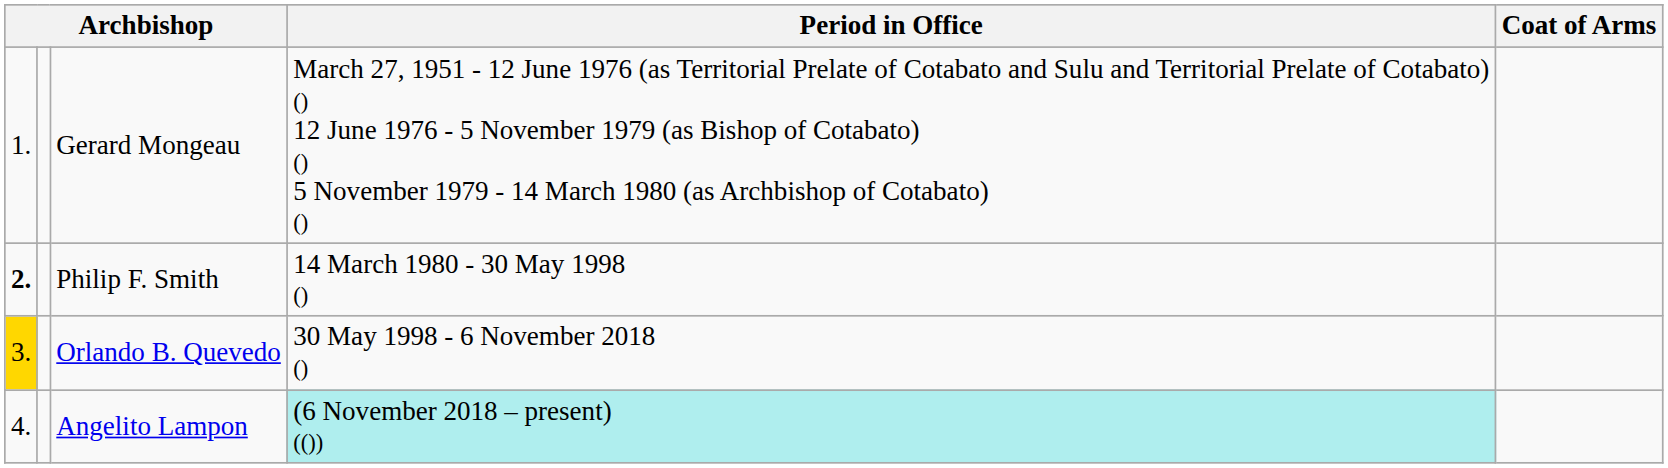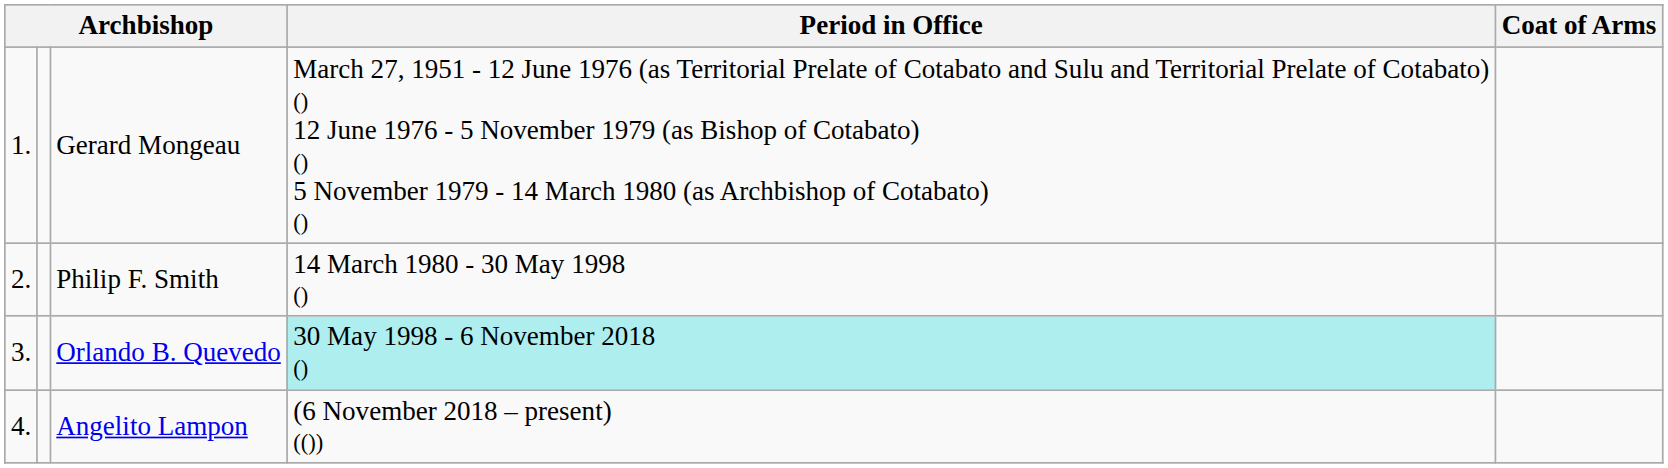(21, 279) bold -> (21, 279) normal
(21, 352) gold background -> (21, 352) no background
(474, 352) no background -> (474, 352) paleturquoise background
(452, 425) paleturquoise background -> (452, 425) no background
